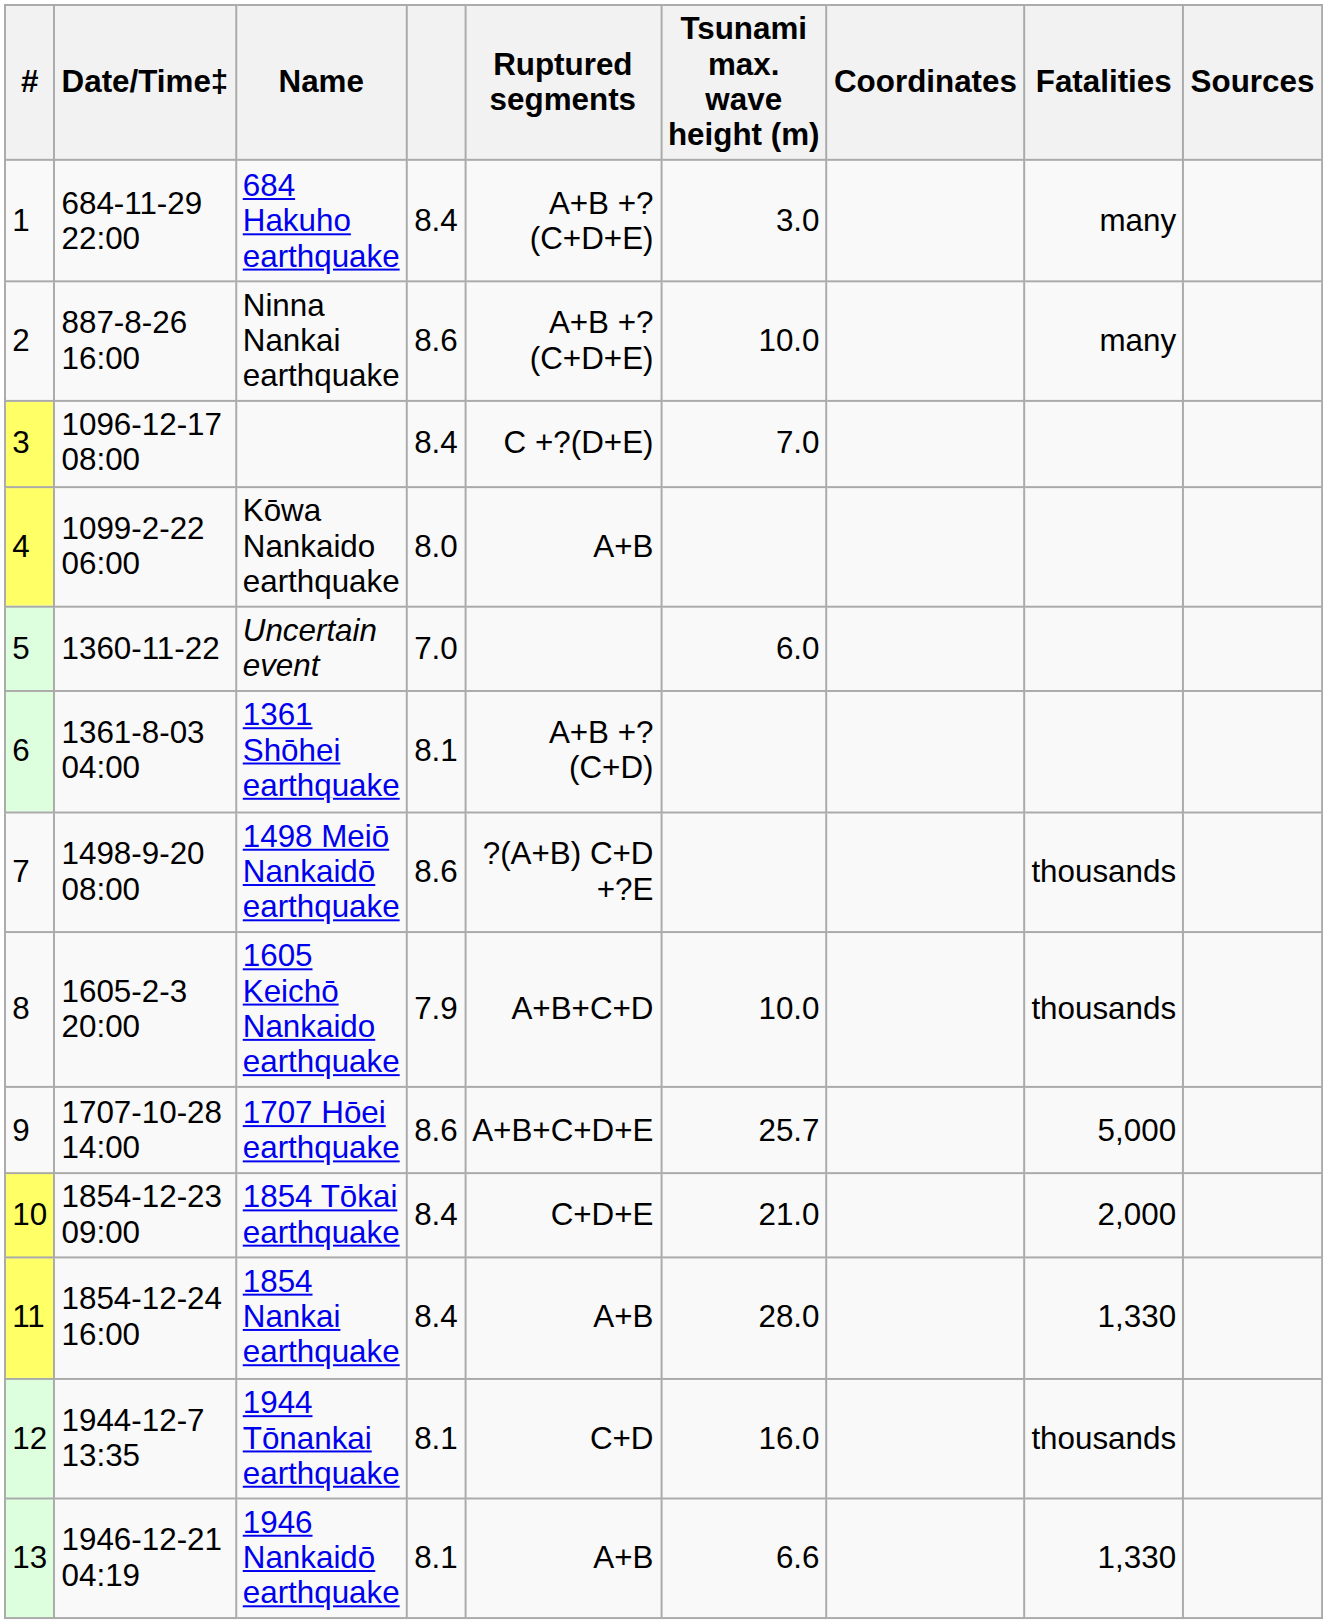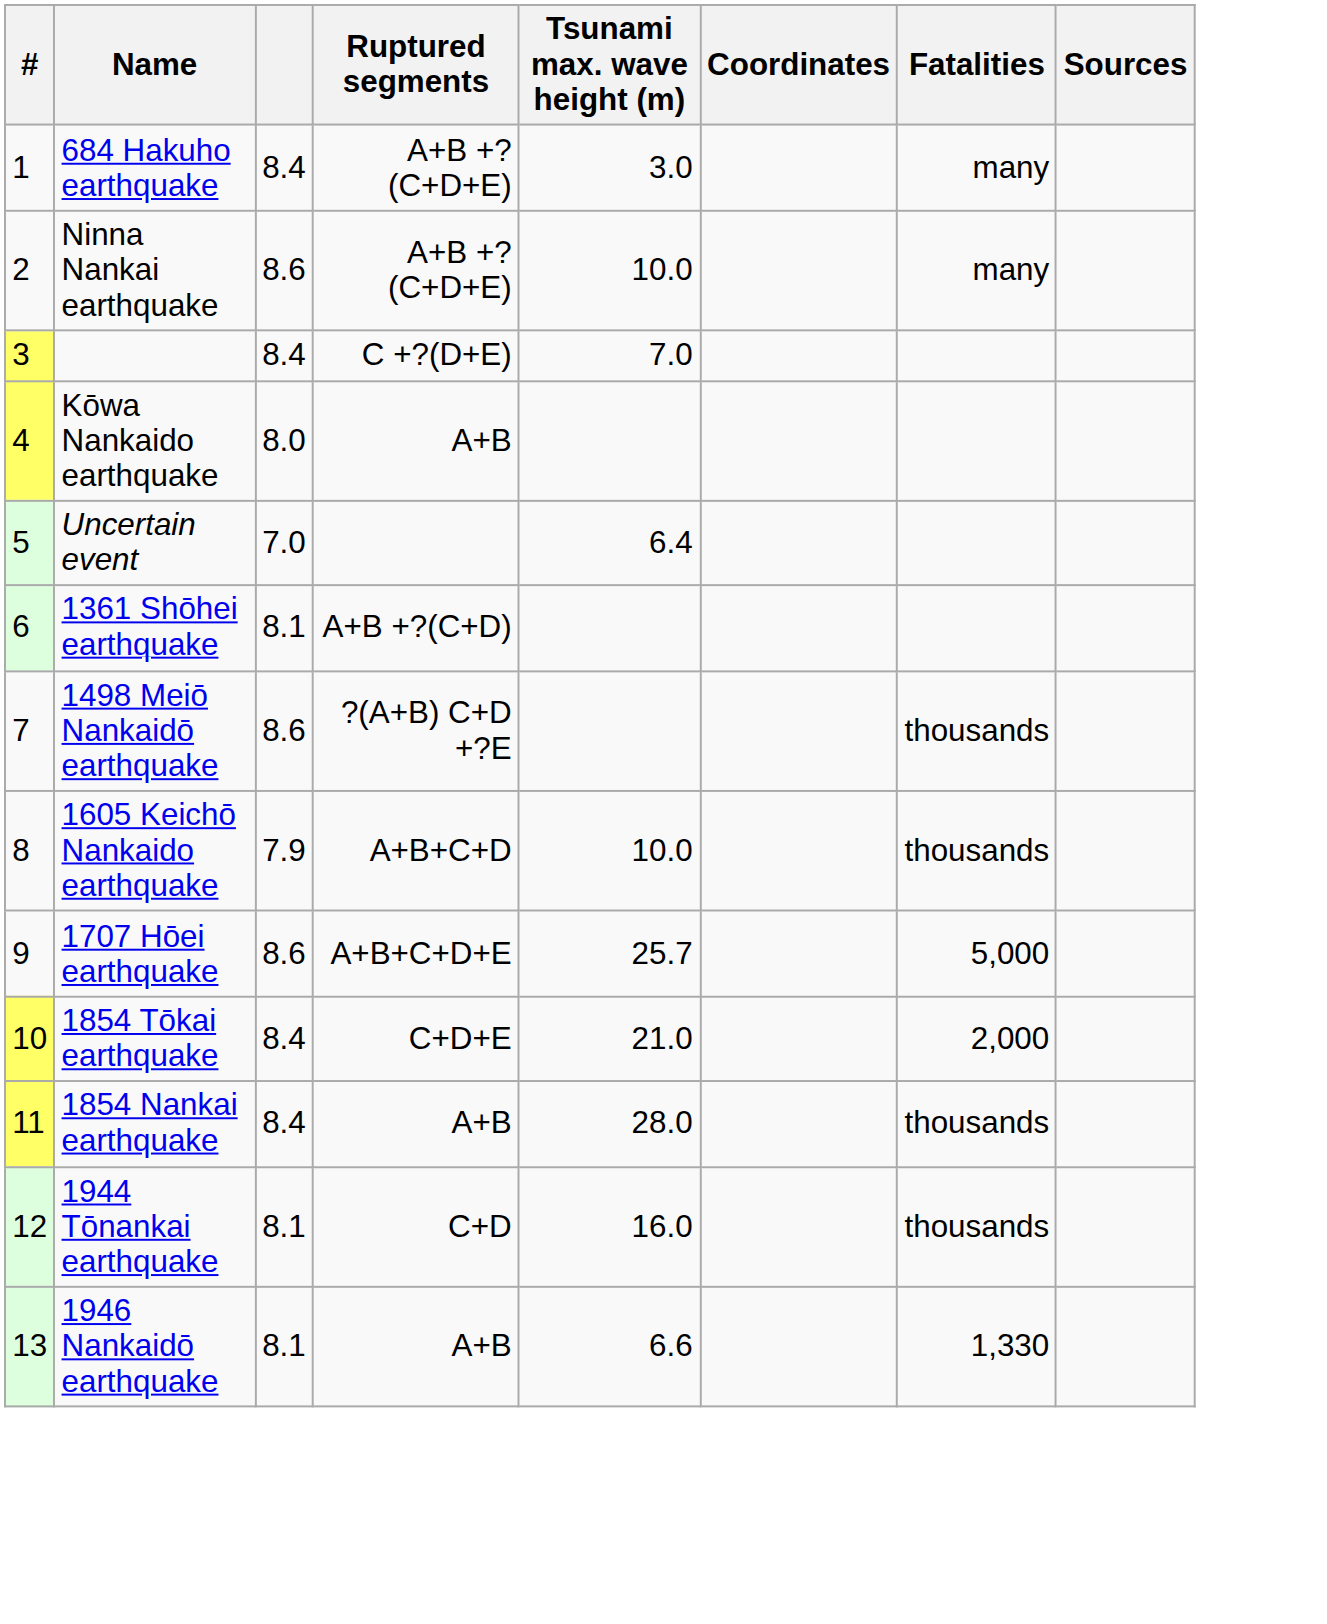- column: (145, 82)
(798, 648) 6.0 -> (671, 542) 6.4
(1137, 1317) 1,330 -> (977, 1123) thousands
